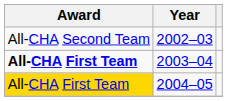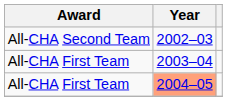(73, 61) bold -> (68, 61) normal
(68, 84) gold background -> (68, 84) no background
(185, 84) no background -> (185, 84) lightsalmon background
